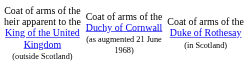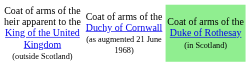(206, 33) no background -> (206, 33) lightgreen background
